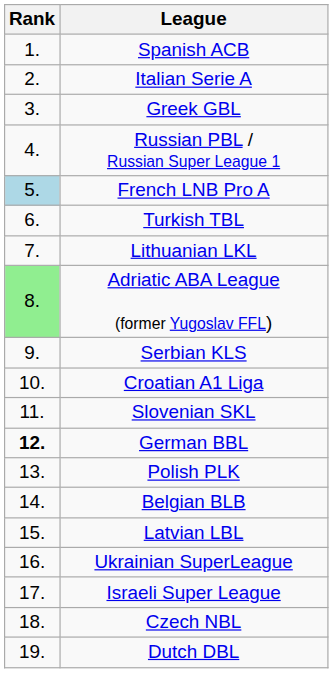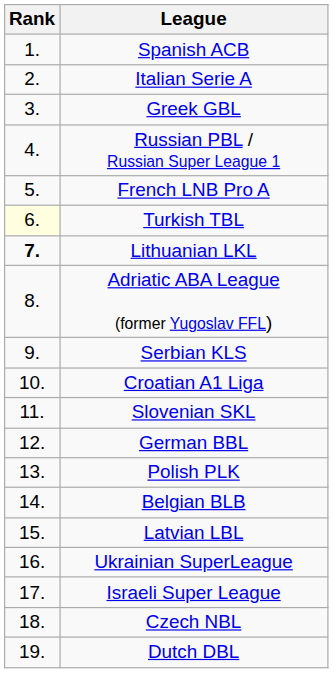(32, 190) lightblue background -> (32, 190) no background
(32, 220) no background -> (32, 220) lightyellow background
(32, 250) normal -> (32, 250) bold
(32, 301) lightgreen background -> (32, 301) no background
(32, 442) bold -> (32, 442) normal
